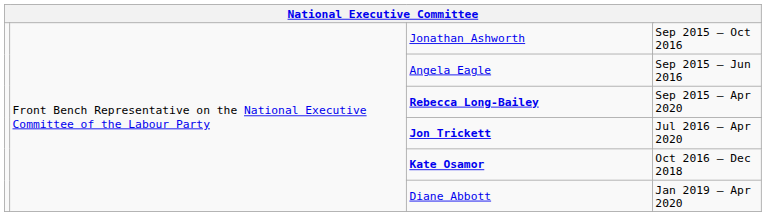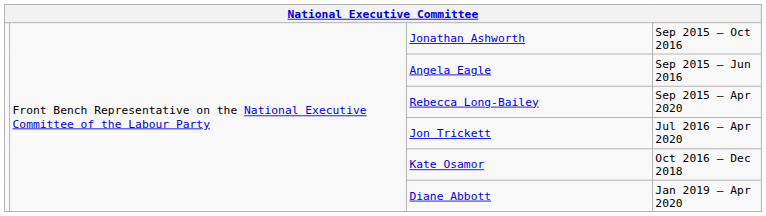(474, 102) bold -> (474, 102) normal
(450, 133) bold -> (450, 133) normal
(447, 165) bold -> (447, 165) normal
